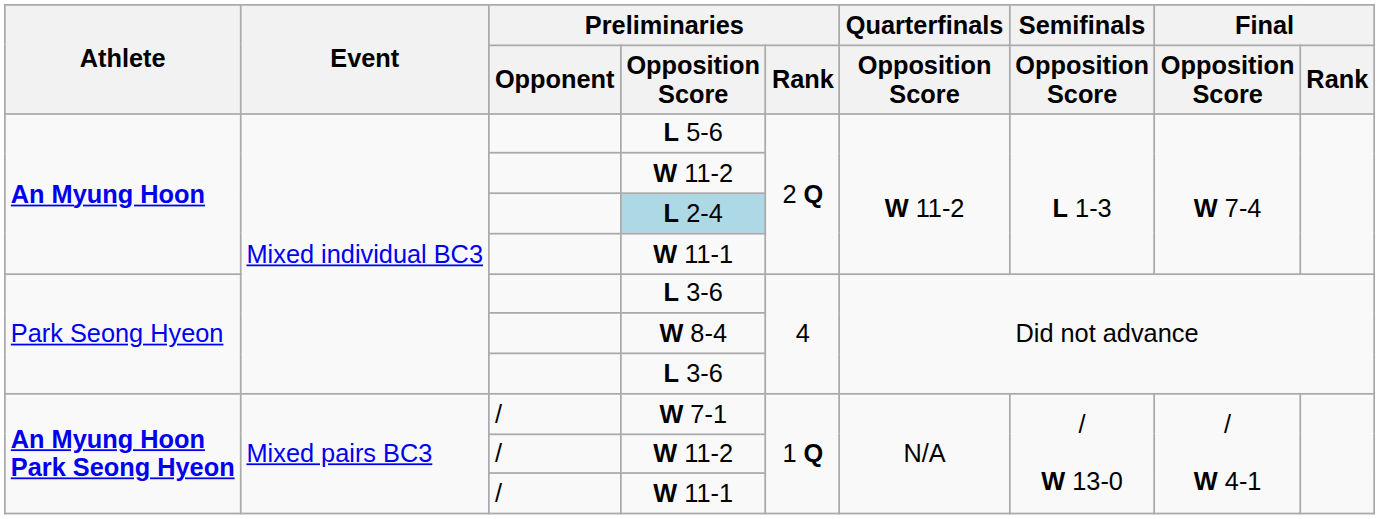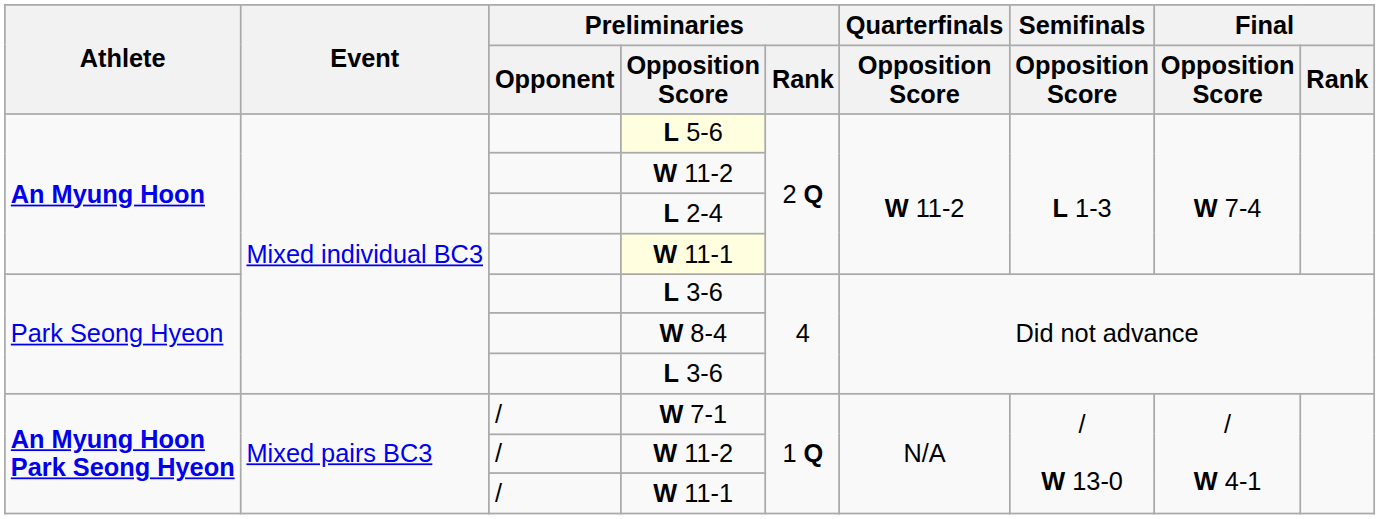(693, 134) no background -> (693, 134) lightyellow background
(693, 214) lightblue background -> (693, 214) no background
(693, 254) no background -> (693, 254) lightyellow background
